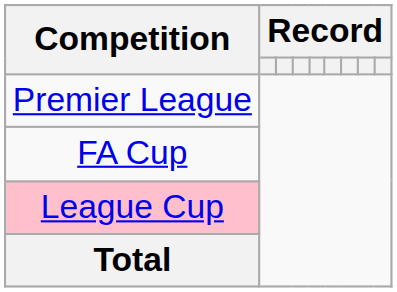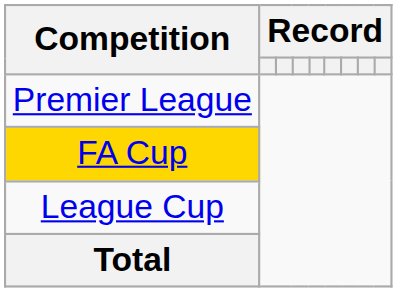(132, 153) no background -> (132, 153) gold background
(132, 206) pink background -> (132, 206) no background
